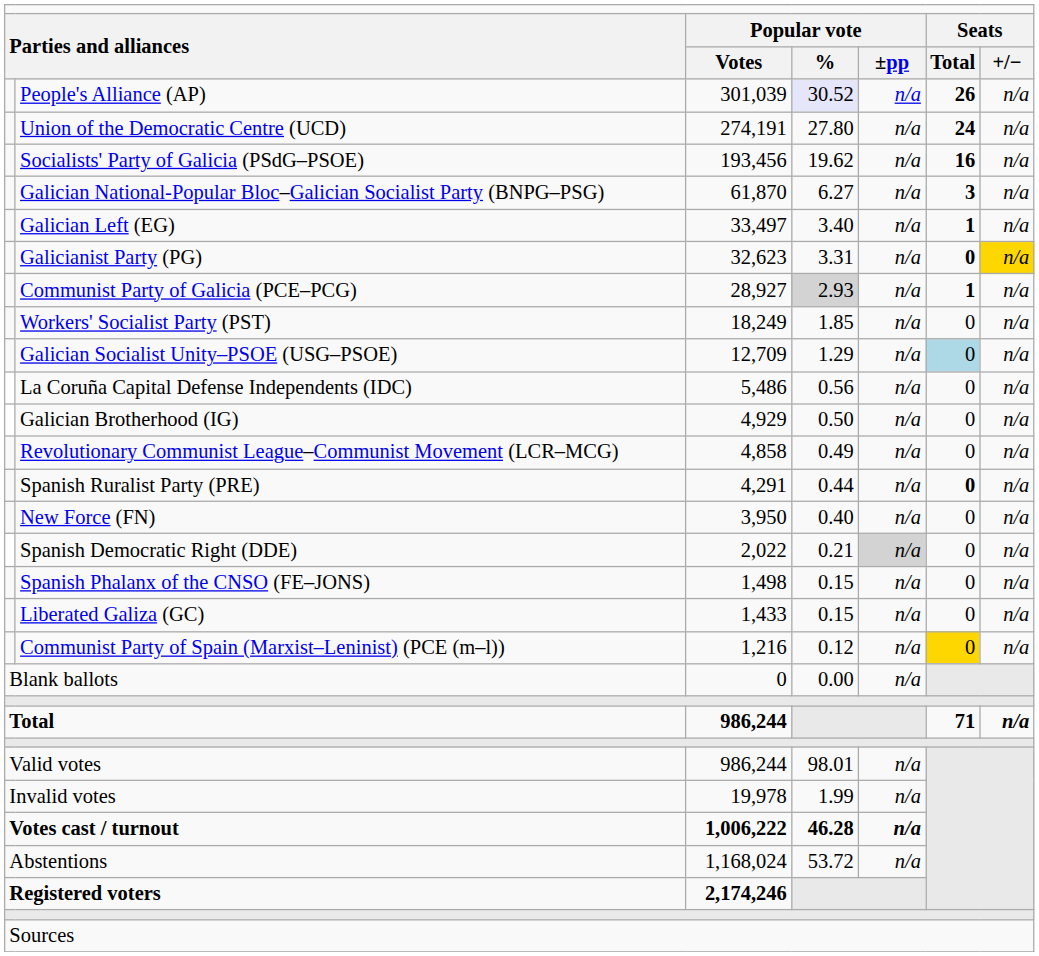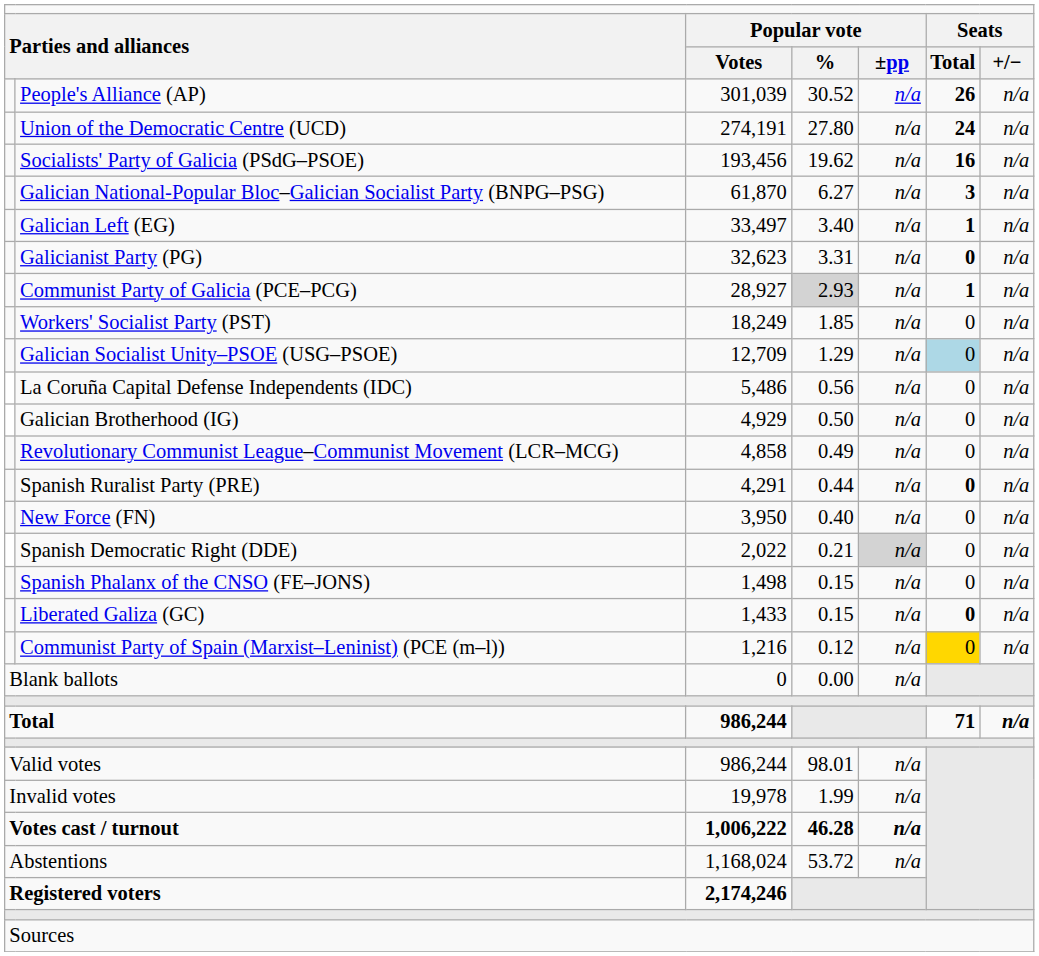(831, 95) lavender background -> (831, 95) no background
(1016, 257) gold background -> (1016, 257) no background
(970, 614) normal -> (970, 614) bold
